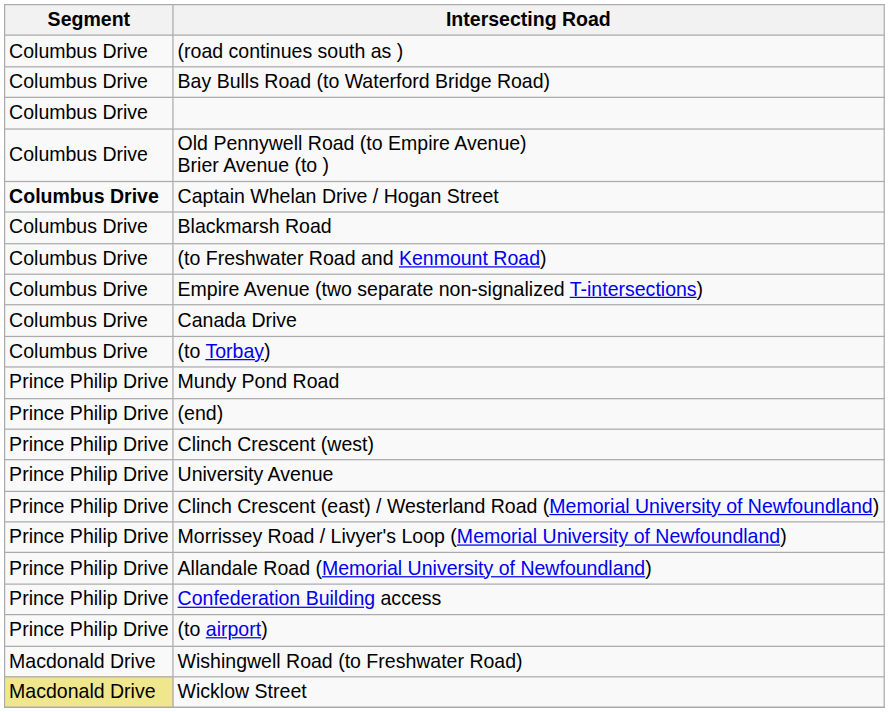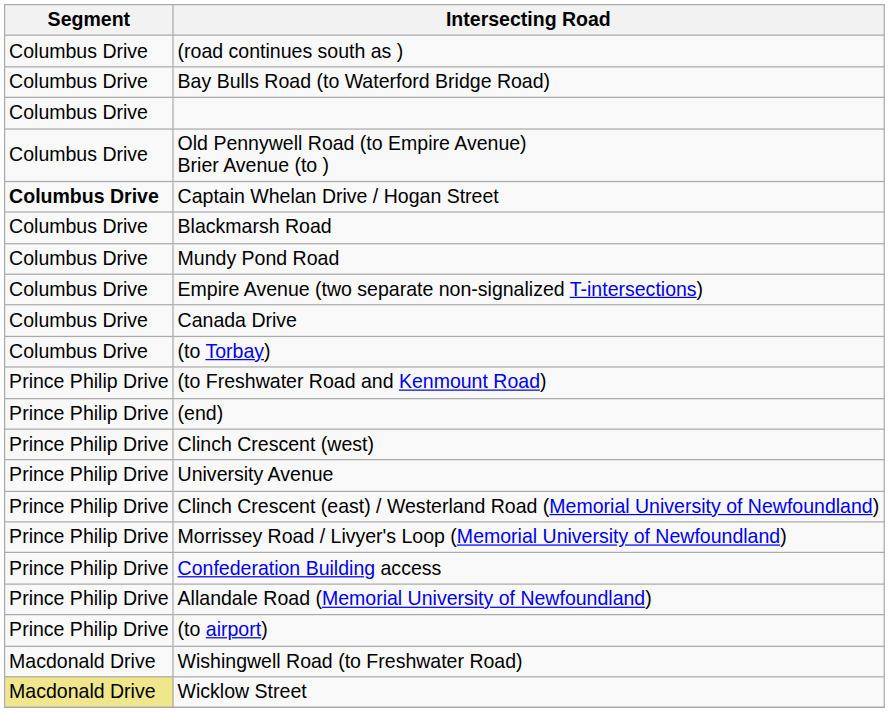(362, 258) (to Freshwater Road and Kenmount Road) -> (258, 258) Mundy Pond Road
(258, 382) Mundy Pond Road -> (362, 382) (to Freshwater Road and Kenmount Road)
(415, 568) Allandale Road (Memorial University of Newfoundland) -> (309, 568) Confederation Building access
(309, 599) Confederation Building access -> (415, 599) Allandale Road (Memorial University of Newfoundland)
